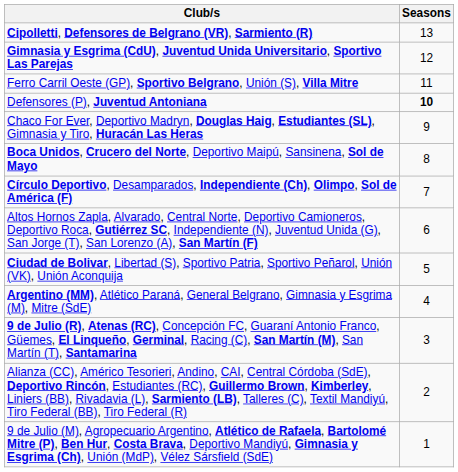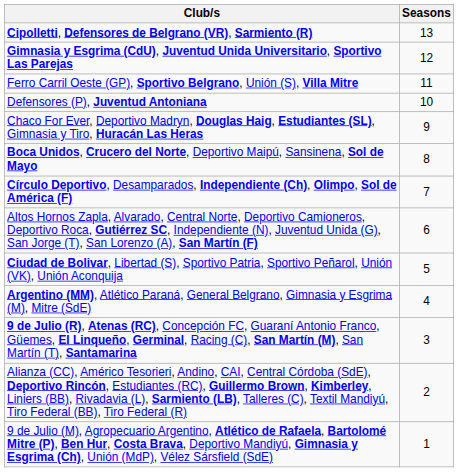(426, 102) bold -> (426, 102) normal
